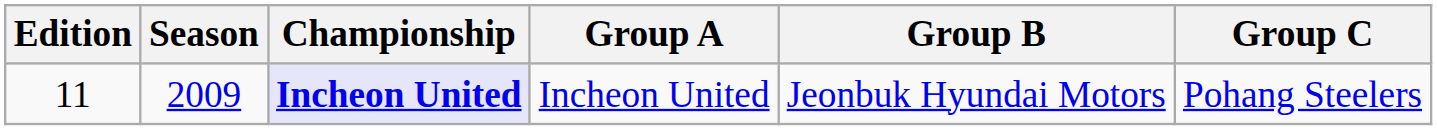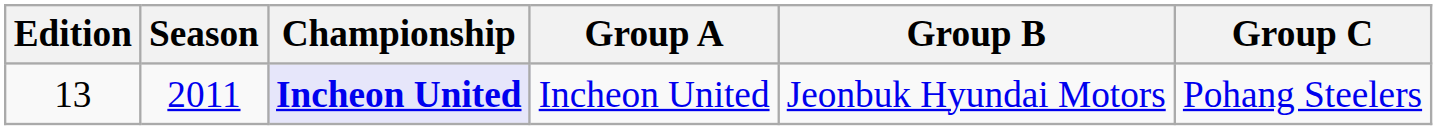(73, 93) 11 -> (73, 93) 13
(204, 93) 2009 -> (204, 93) 2011
